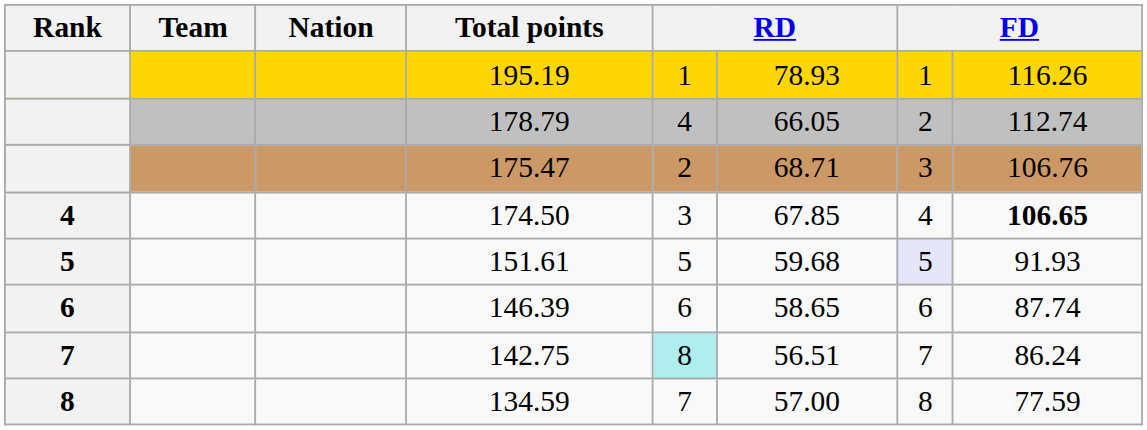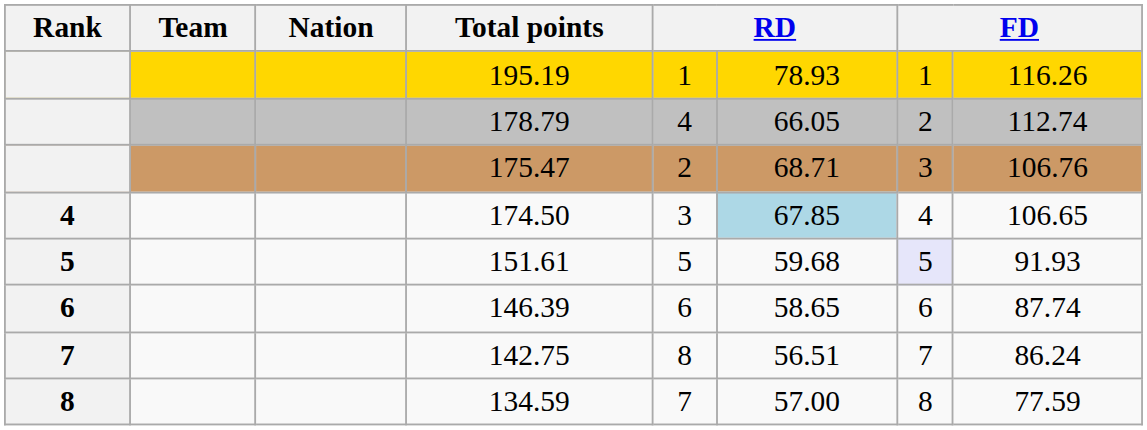(807, 214) no background -> (807, 214) lightblue background
(1048, 214) bold -> (1048, 214) normal
(685, 354) paleturquoise background -> (685, 354) no background
